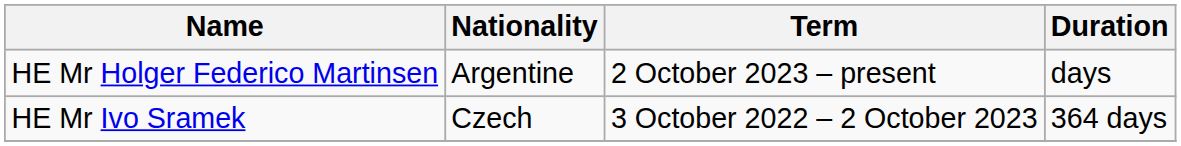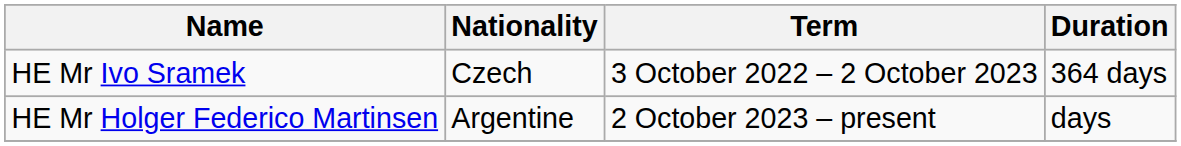rows swapped: (128, 118) <-> (225, 72)
